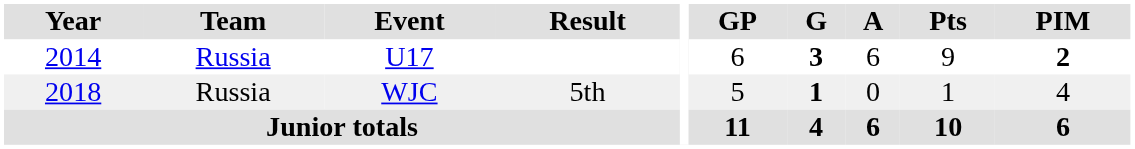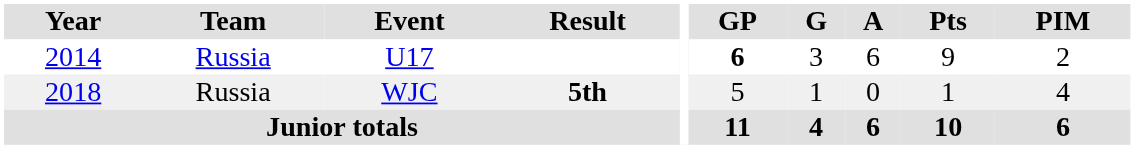(738, 56) normal -> (738, 56) bold
(816, 56) bold -> (816, 56) normal
(1063, 56) bold -> (1063, 56) normal
(587, 91) normal -> (587, 91) bold
(816, 91) bold -> (816, 91) normal
